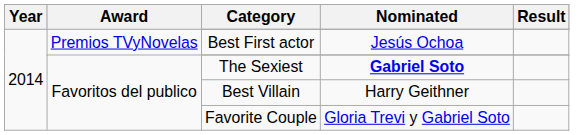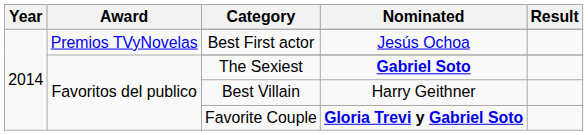(417, 117) normal -> (424, 117) bold
